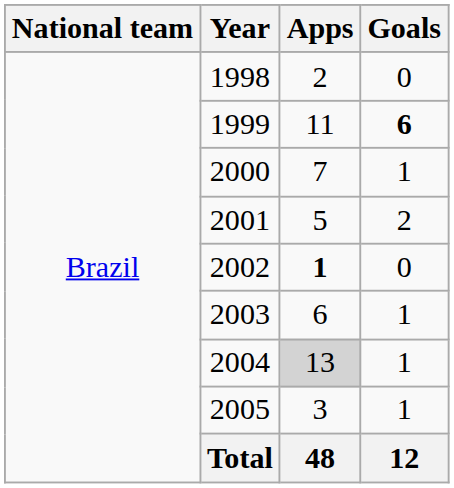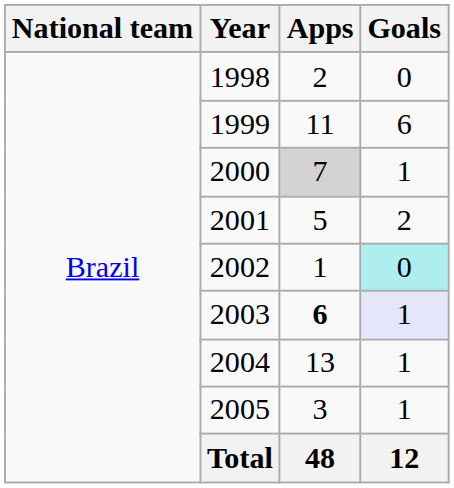(404, 123) bold -> (404, 123) normal
(320, 171) no background -> (320, 171) lightgrey background
(320, 266) bold -> (320, 266) normal
(404, 266) no background -> (404, 266) paleturquoise background
(320, 314) normal -> (320, 314) bold
(404, 314) no background -> (404, 314) lavender background
(320, 362) lightgrey background -> (320, 362) no background
